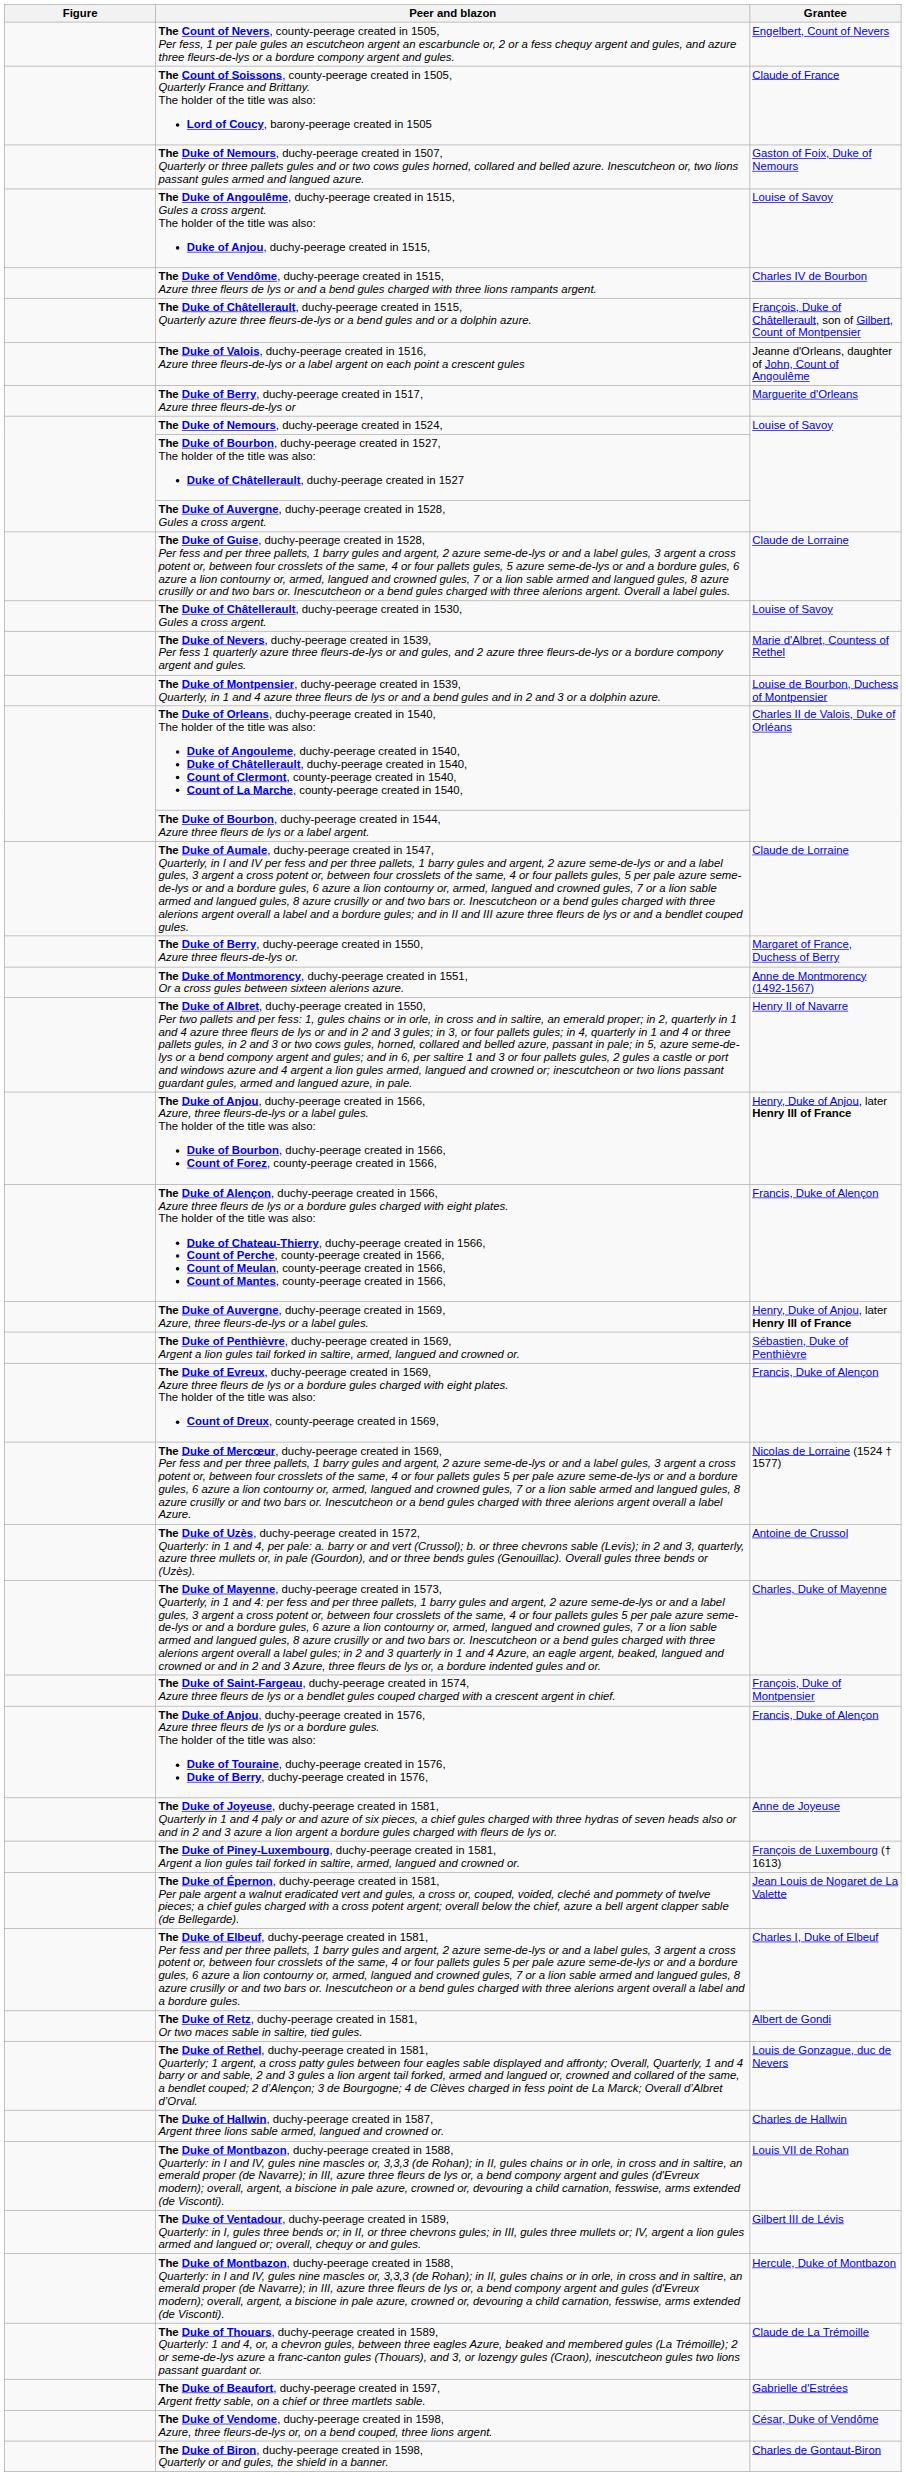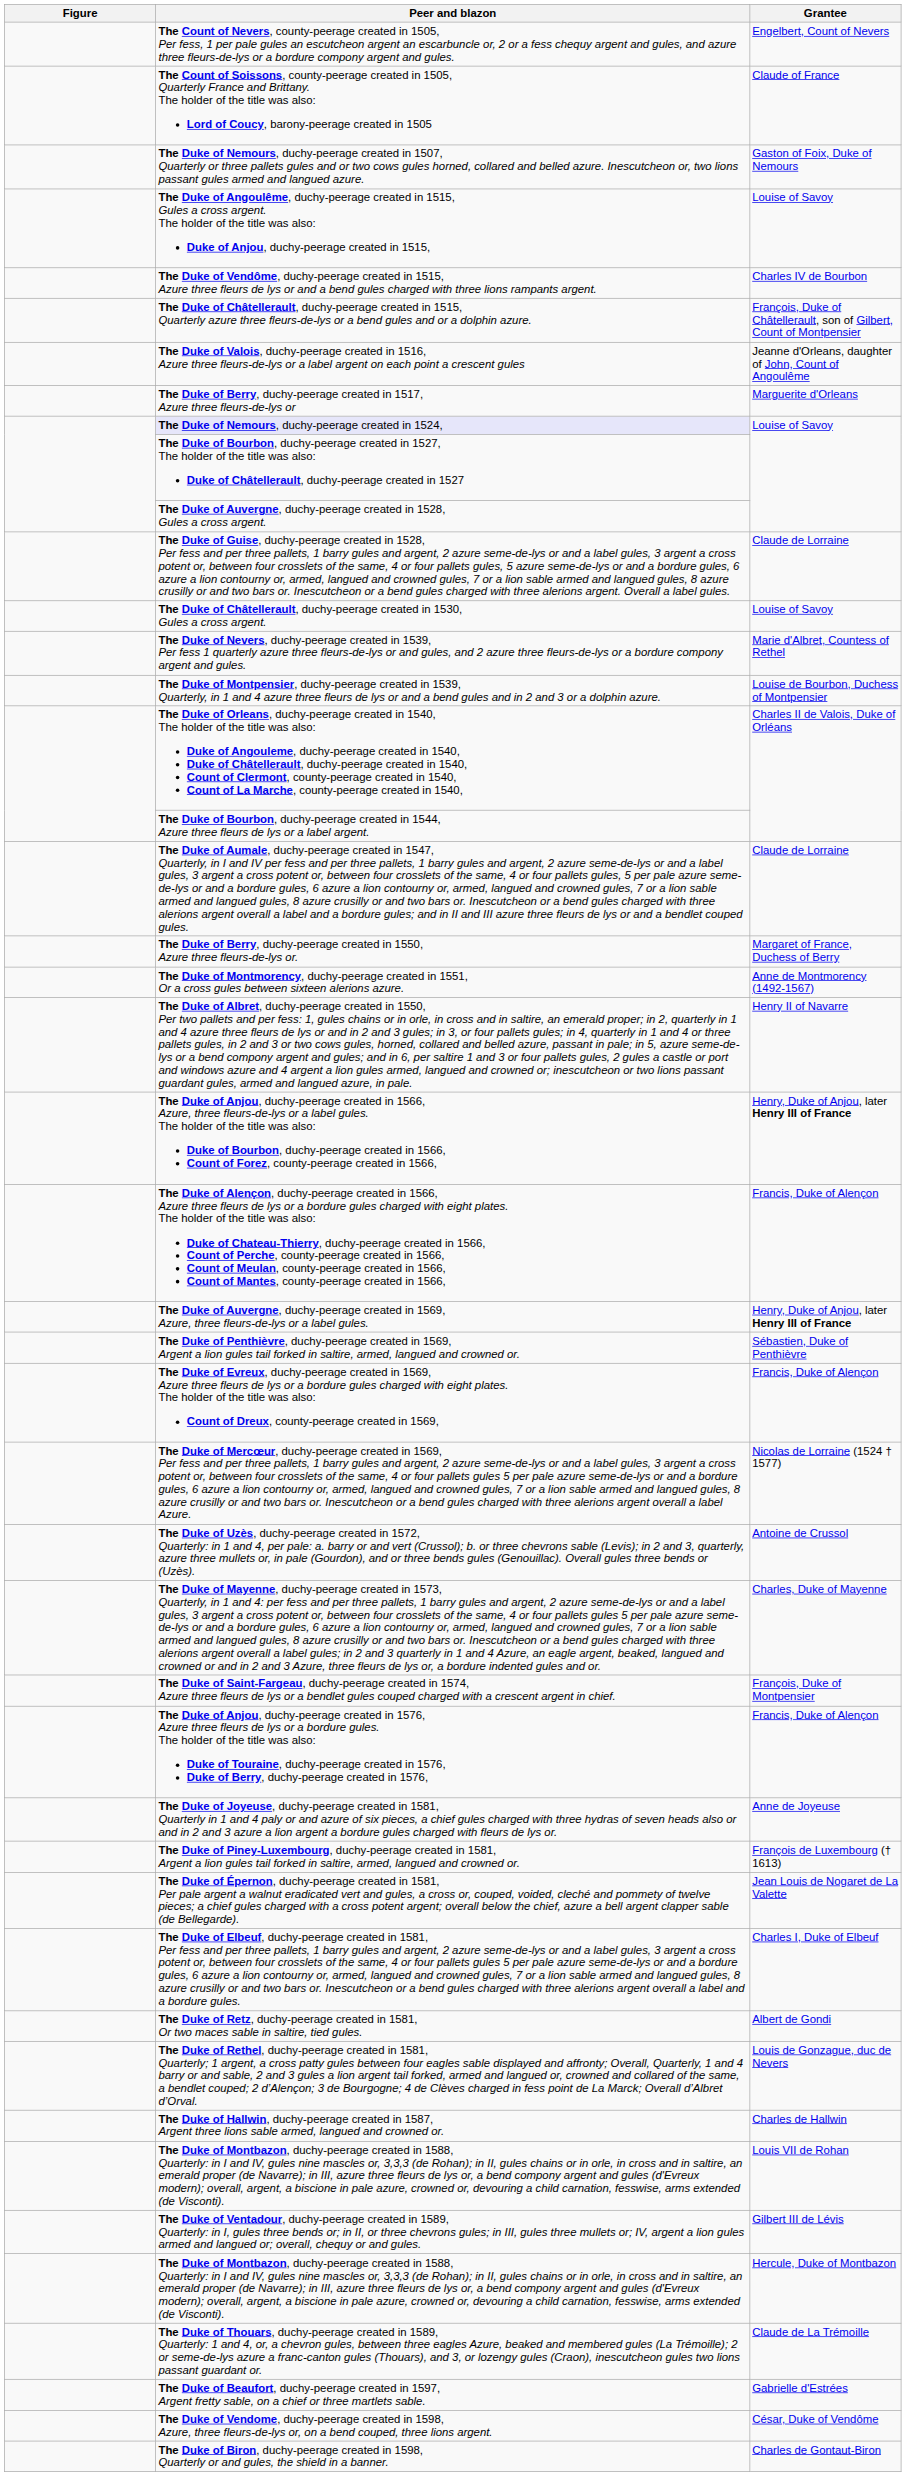(301, 425) no background -> (301, 425) lavender background
